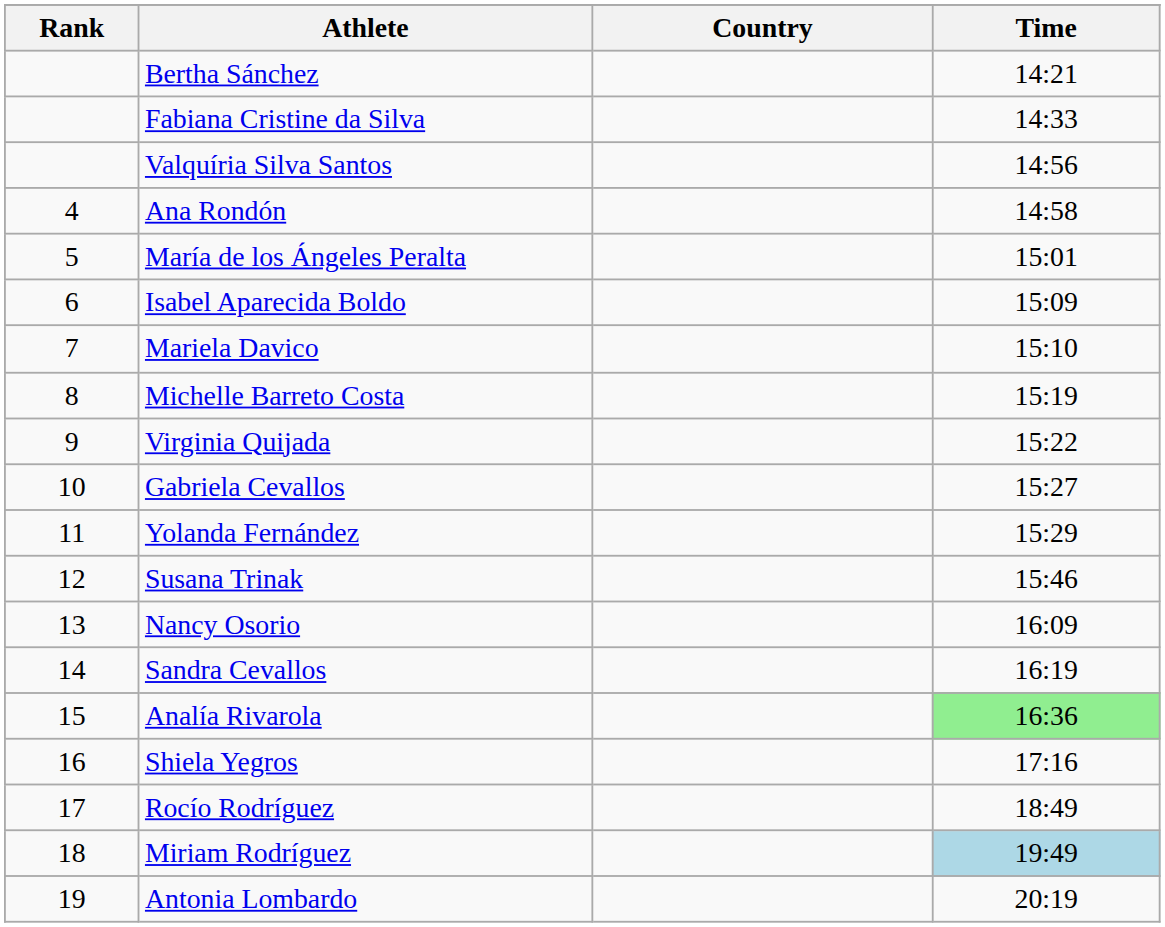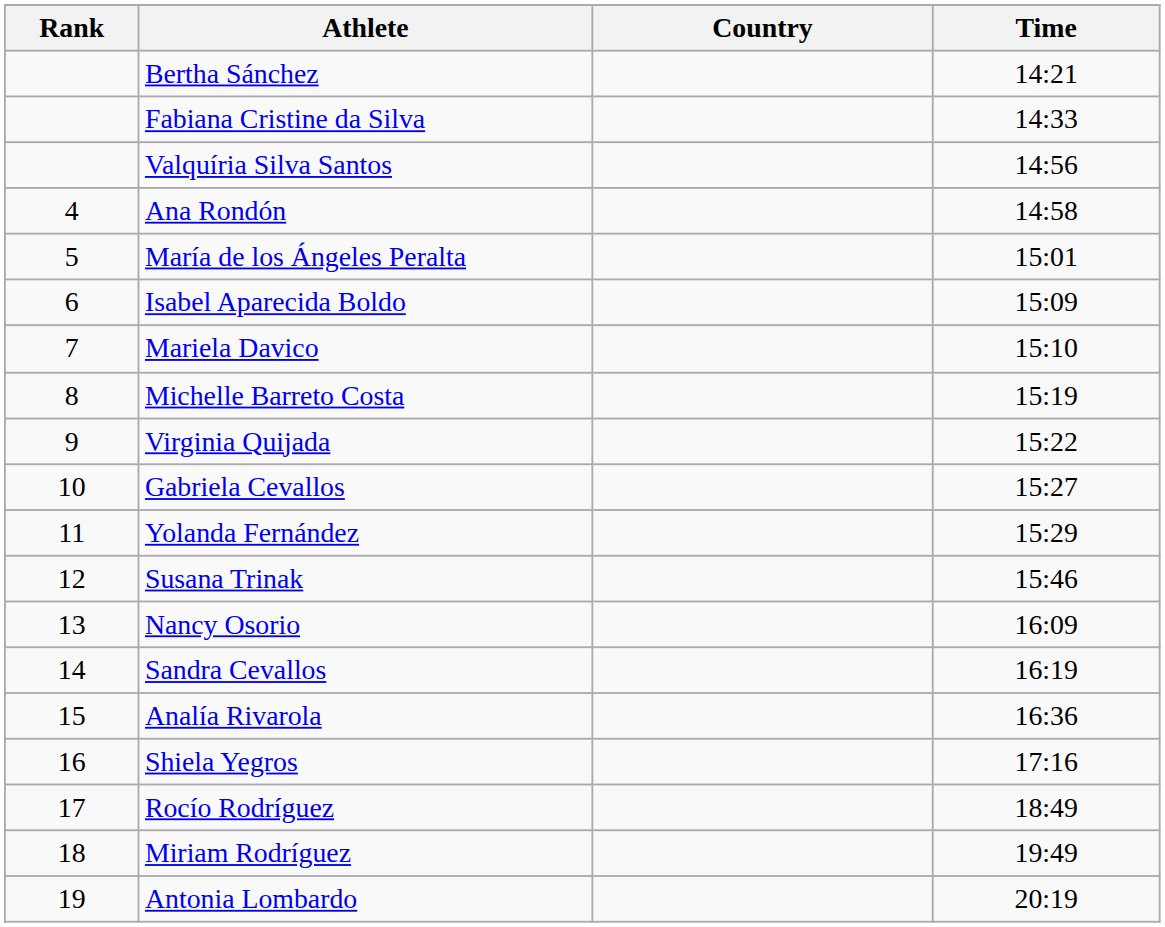(1046, 715) lightgreen background -> (1046, 715) no background
(1046, 853) lightblue background -> (1046, 853) no background
